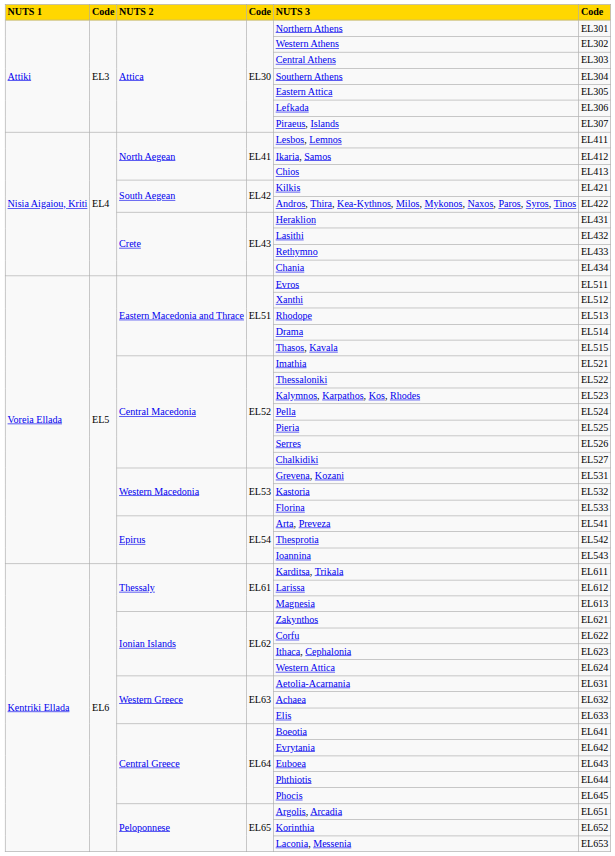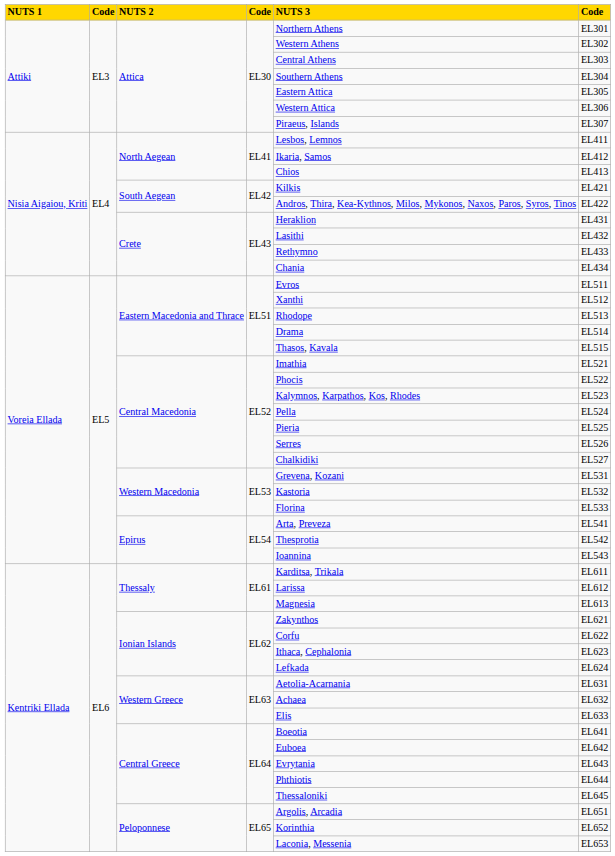(292, 108) Lefkada -> (305, 108) Western Attica
(301, 380) Thessaloniki -> (289, 380) Phocis
(305, 667) Western Attica -> (292, 667) Lefkada
(295, 747) Evrytania -> (291, 747) Euboea
(291, 763) Euboea -> (295, 763) Evrytania
(289, 795) Phocis -> (301, 795) Thessaloniki
